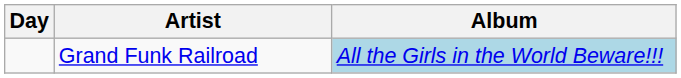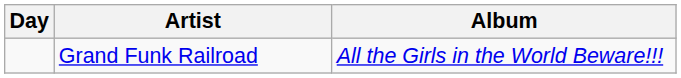(500, 55) lightblue background -> (500, 55) no background
